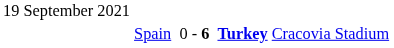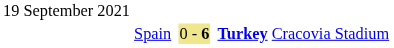(194, 33) no background -> (194, 33) khaki background
